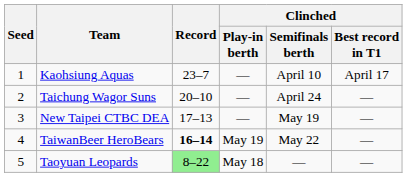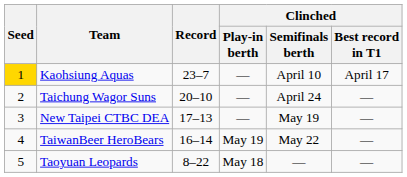(21, 74) no background -> (21, 74) gold background
(196, 140) bold -> (196, 140) normal
(196, 162) lightgreen background -> (196, 162) no background
